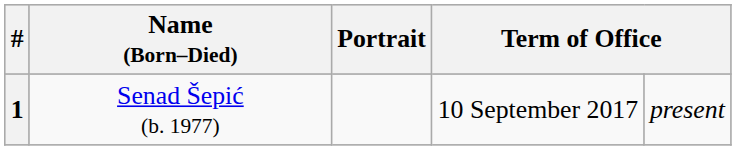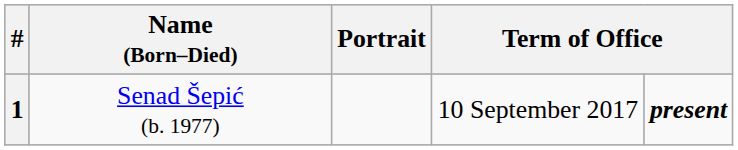(687, 109) normal -> (689, 109) bold
